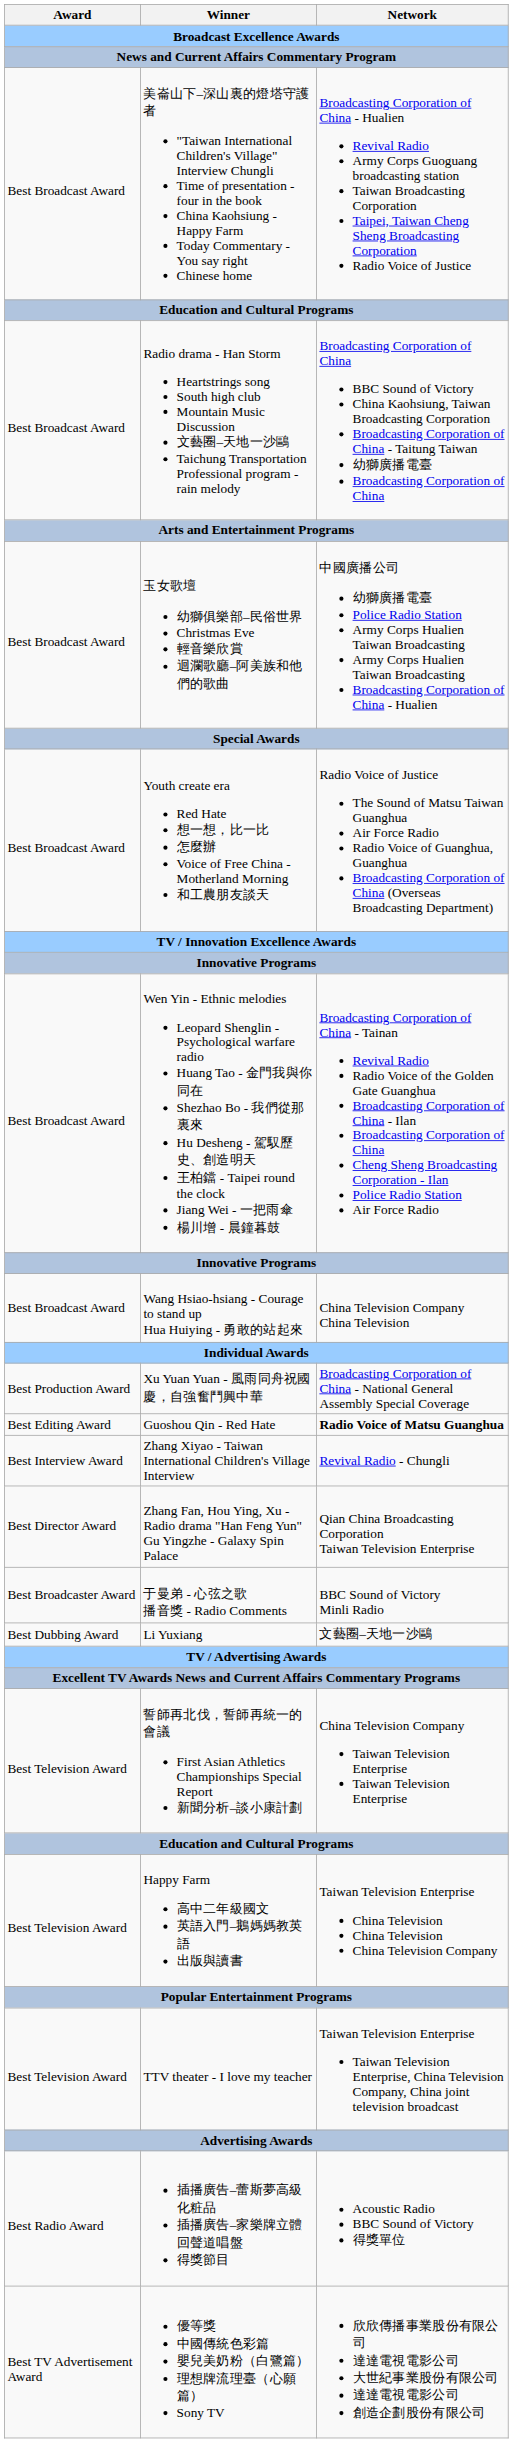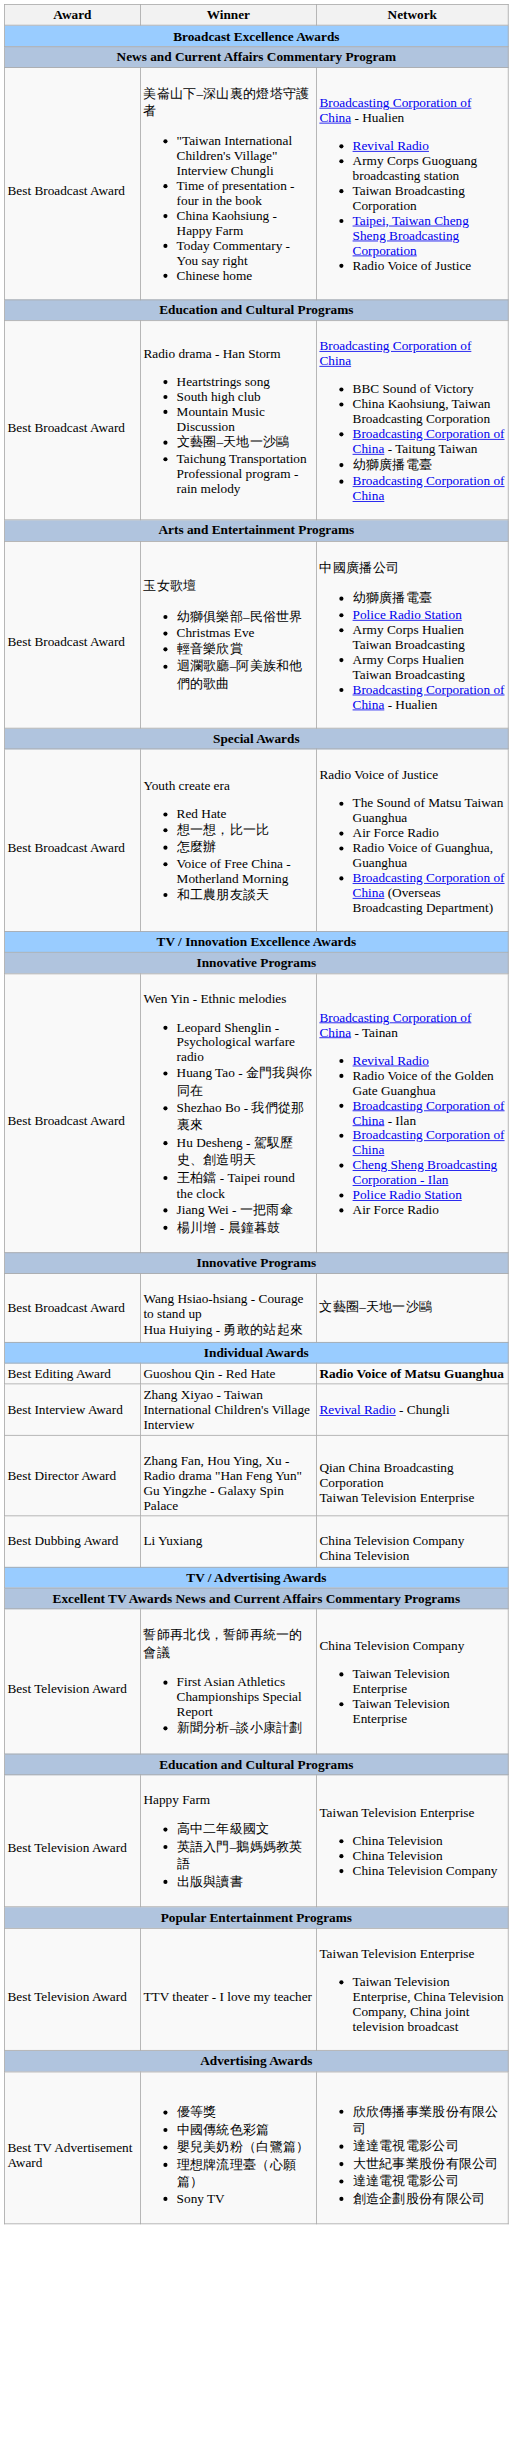(392, 1315) China Television Company China Television -> (376, 1307) 文藝圈–天地一沙鷗
- row: (227, 1388)
- row: (215, 1601)
(376, 1634) 文藝圈–天地一沙鷗 -> (392, 1548) China Television Company China Television
- row: (228, 2226)
